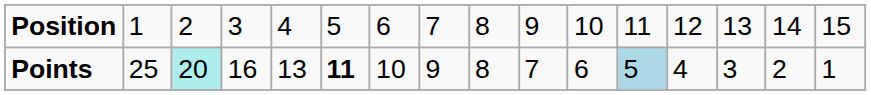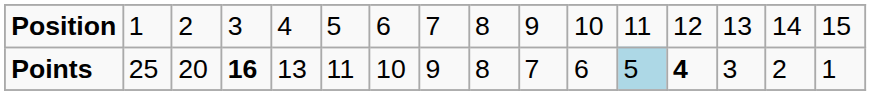(193, 68) paleturquoise background -> (193, 68) no background
(242, 68) normal -> (242, 68) bold
(341, 68) bold -> (340, 68) normal
(680, 68) normal -> (680, 68) bold
